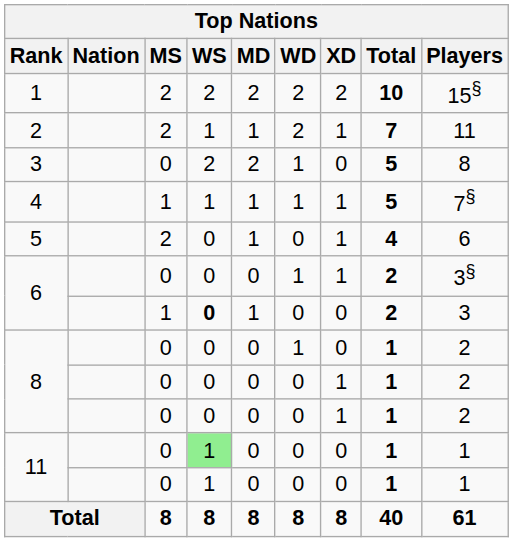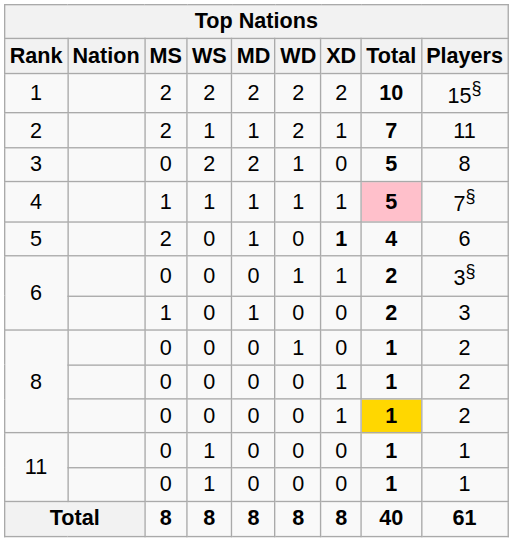(391, 201) no background -> (391, 201) pink background
(341, 238) normal -> (341, 238) bold
(209, 313) bold -> (209, 313) normal
(391, 415) no background -> (391, 415) gold background
(209, 450) lightgreen background -> (209, 450) no background
